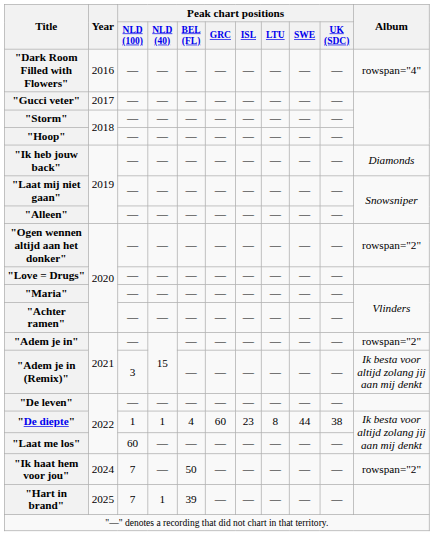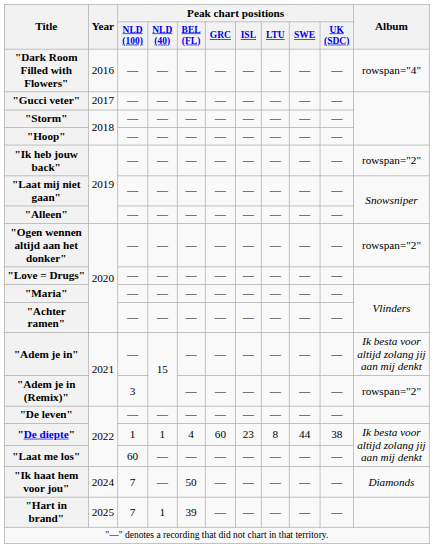(391, 160) Diamonds -> (391, 160) rowspan="2"
(391, 341) rowspan="2" -> (391, 354) Ik besta voor altijd zolang jij aan mij denkt
(391, 371) Ik besta voor altijd zolang jij aan mij denkt -> (391, 390) rowspan="2"
(391, 469) rowspan="2" -> (391, 481) Diamonds
